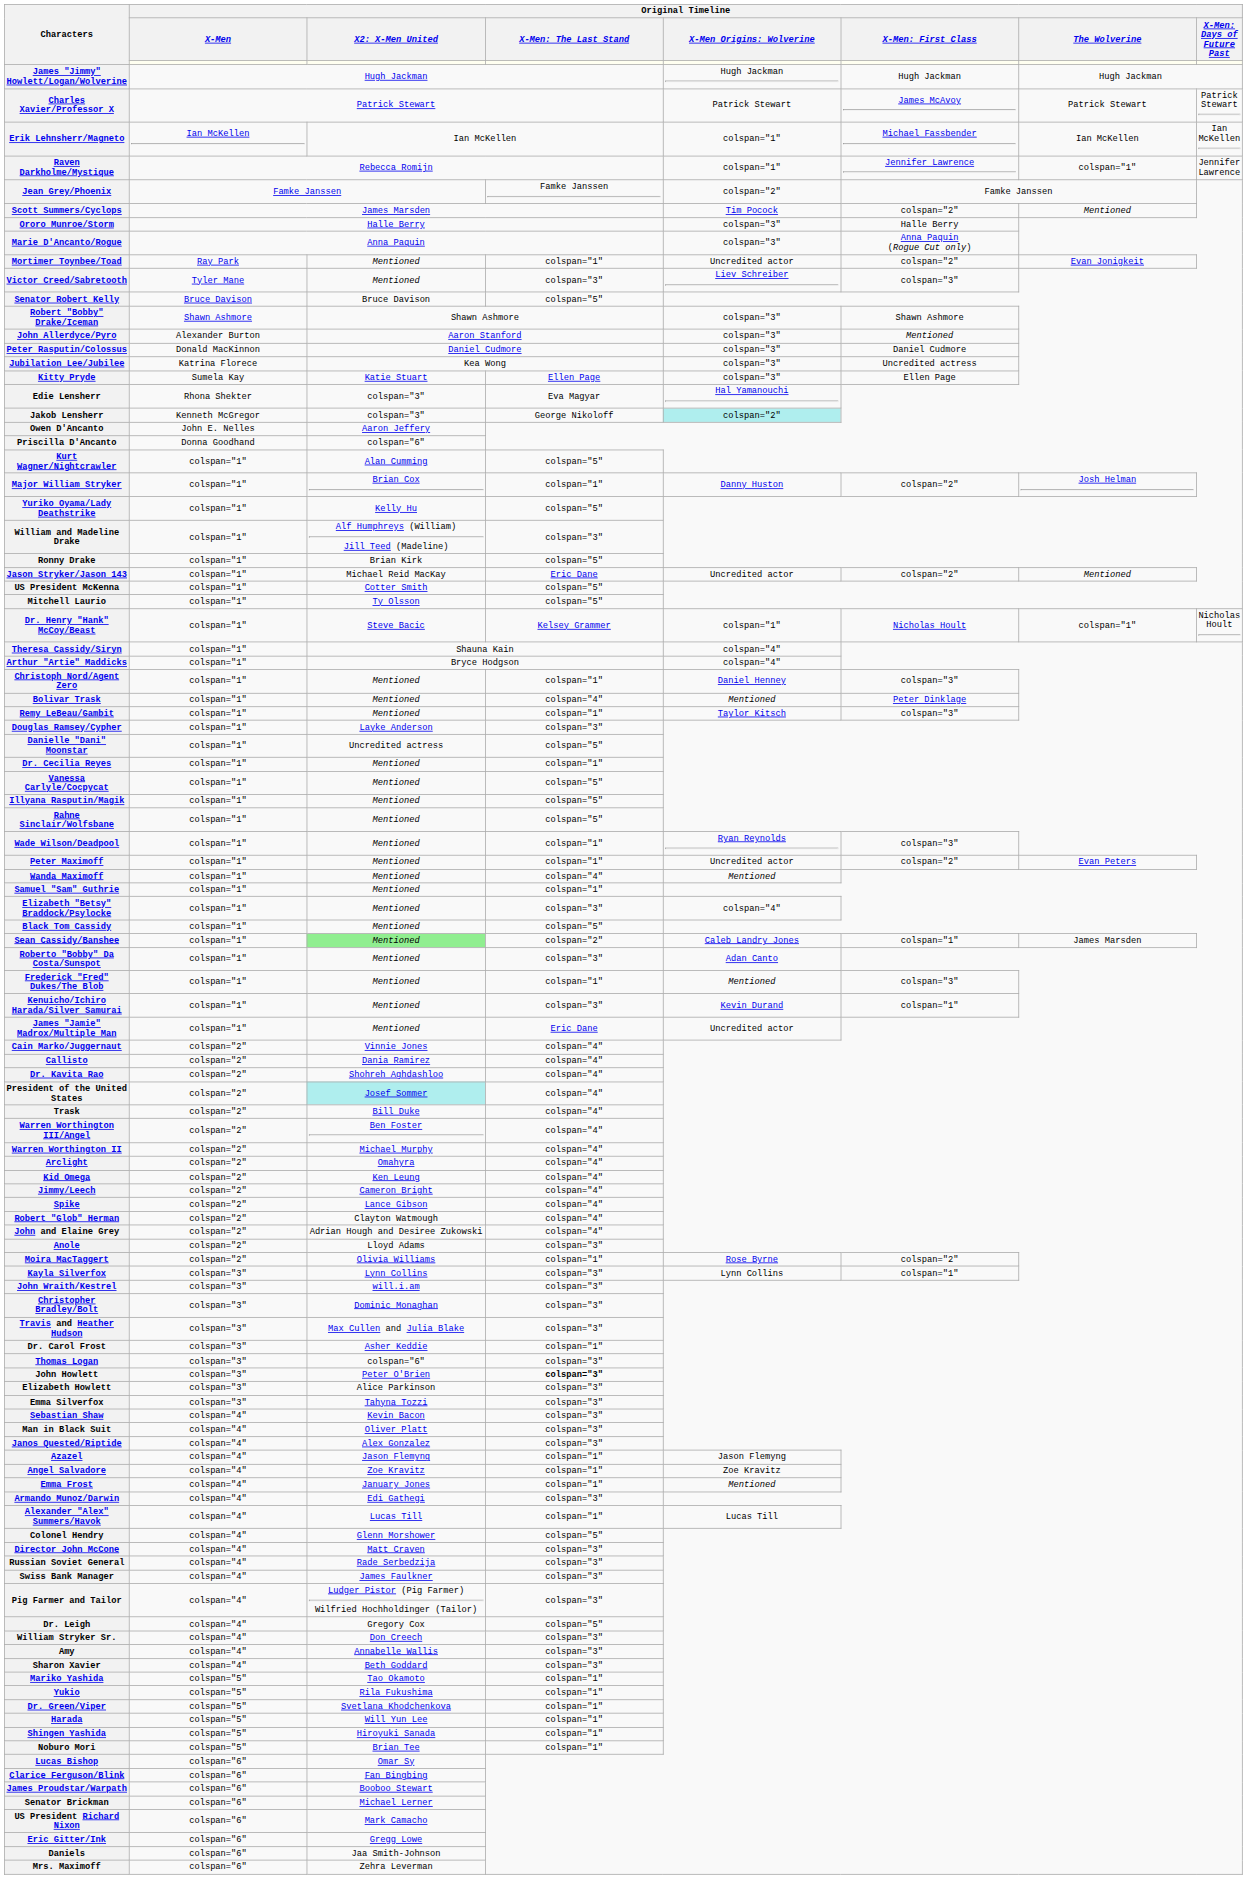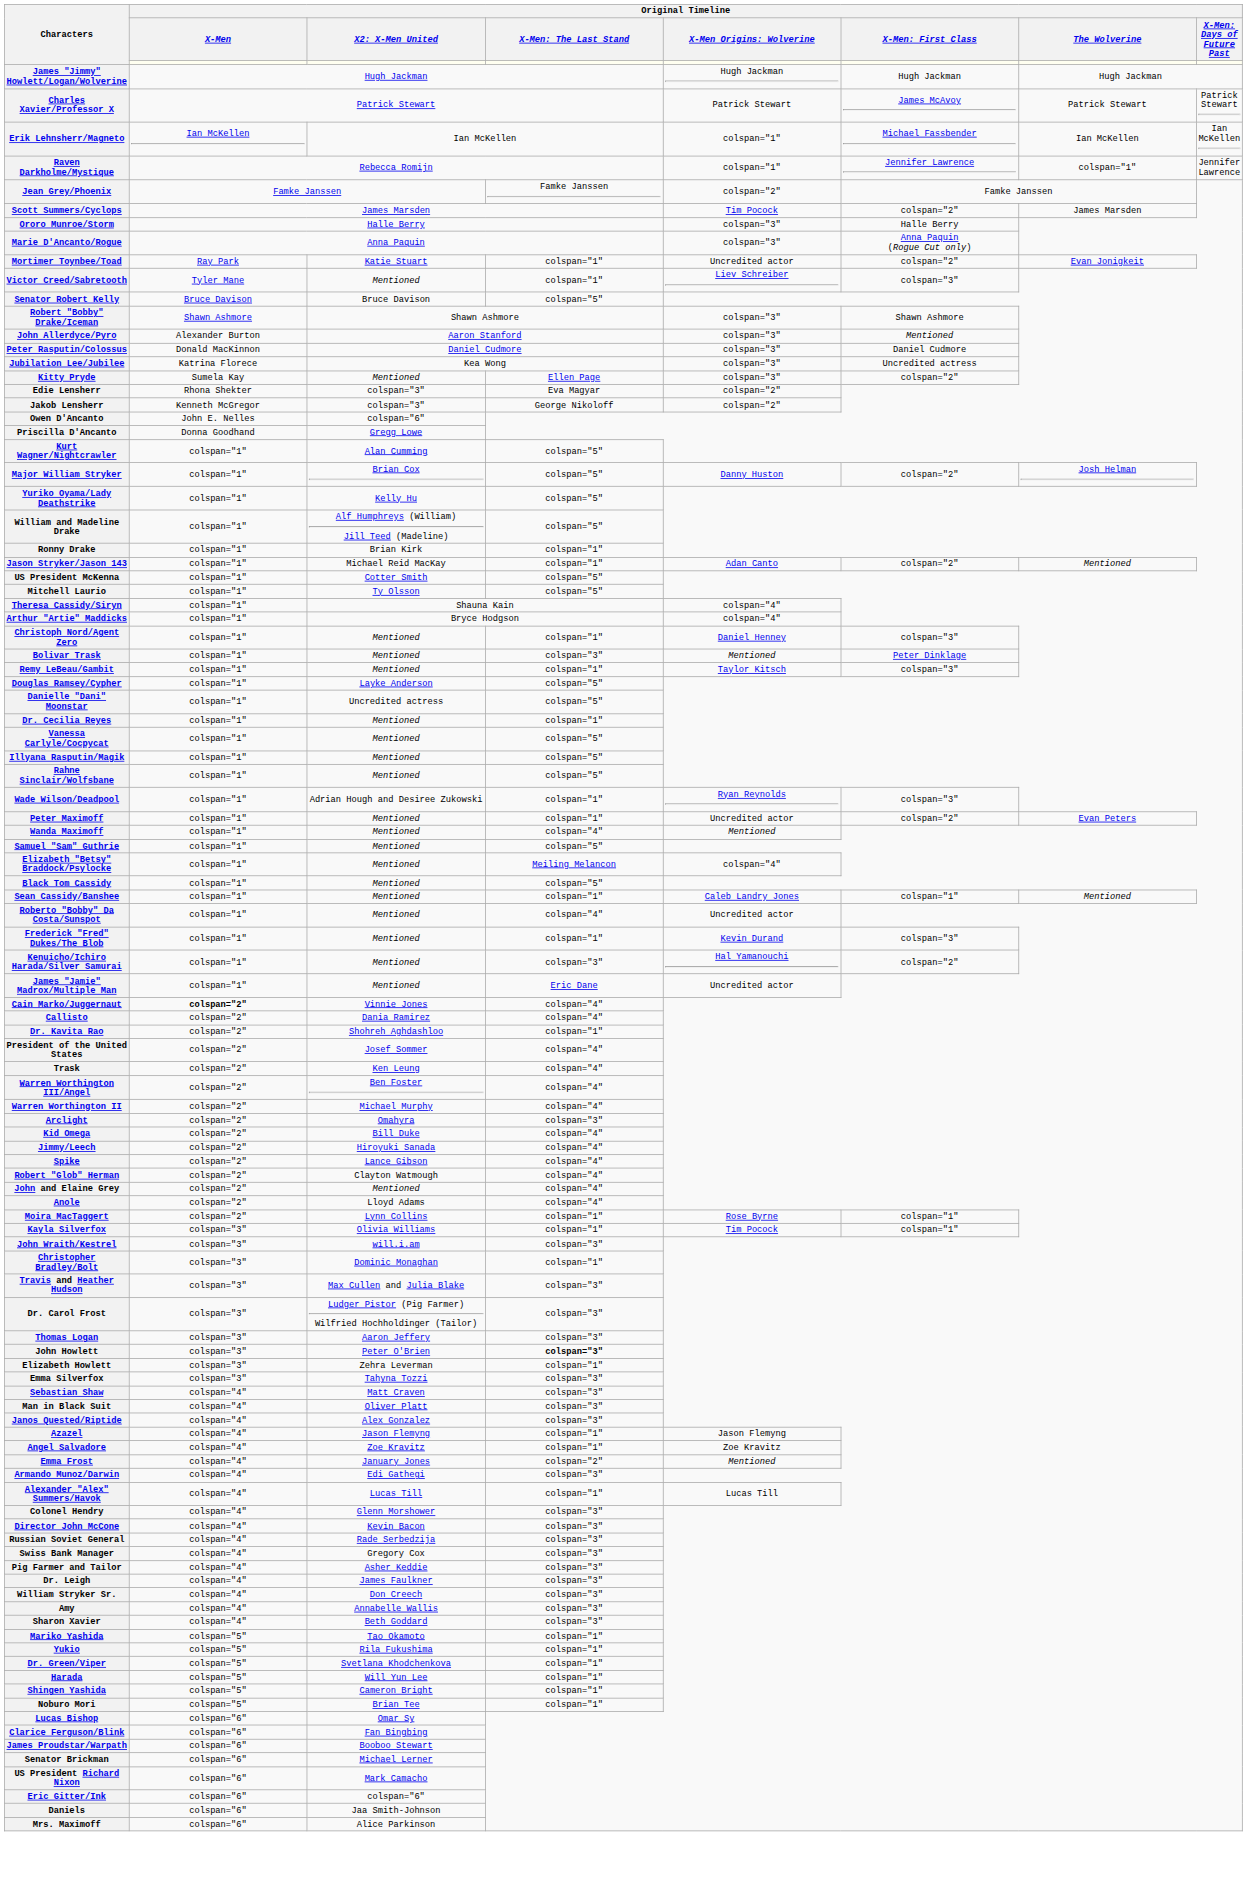(1107, 211) Mentioned -> (1107, 211) James Marsden
(396, 261) Mentioned -> (396, 261) Katie Stuart
(574, 280) colspan="3" -> (574, 280) colspan="1"
(396, 377) Katie Stuart -> (396, 377) Mentioned
(930, 377) Ellen Page -> (930, 377) colspan="2"
(752, 394) Hal Yamanouchi -> (752, 391) colspan="2"
(752, 415) paleturquoise background -> (752, 405) no background
(396, 429) Aaron Jeffery -> (396, 419) colspan="6"
(396, 443) colspan="6" -> (396, 432) Gregg Lowe
(574, 485) colspan="1" -> (574, 475) colspan="5"
(574, 537) colspan="3" -> (574, 527) colspan="5"
(574, 561) colspan="5" -> (574, 550) colspan="1"
(574, 574) Eric Dane -> (574, 564) colspan="1"
(752, 574) Uncredited actor -> (752, 564) Adan Canto
- row: (67, 625)
(574, 700) colspan="4" -> (574, 656) colspan="3"
(574, 727) colspan="3" -> (574, 684) colspan="5"
(396, 843) Mentioned -> (396, 800) Adrian Hough and Desiree Zukowski
(574, 890) colspan="1" -> (574, 846) colspan="5"
(574, 908) colspan="3" -> (574, 864) Meiling Melancon
(396, 941) lightgreen background -> (396, 897) no background
(574, 941) colspan="2" -> (574, 897) colspan="1"
(1107, 941) James Marsden -> (1107, 897) Mentioned
(574, 959) colspan="3" -> (574, 915) colspan="4"
(752, 959) Adan Canto -> (752, 915) Uncredited actor
(752, 982) Mentioned -> (752, 938) Kevin Durand
(752, 1006) Kevin Durand -> (752, 960) Hal Yamanouchi
(930, 1006) colspan="1" -> (930, 962) colspan="2"
(218, 1047) normal -> (218, 1004) bold
(574, 1075) colspan="4" -> (574, 1032) colspan="1"
(396, 1093) paleturquoise background -> (396, 1050) no background
(396, 1112) Bill Duke -> (396, 1069) Ken Leung
(574, 1163) colspan="4" -> (574, 1120) colspan="3"
(396, 1177) Ken Leung -> (396, 1134) Bill Duke
(396, 1191) Cameron Bright -> (396, 1148) Hiroyuki Sanada
(396, 1232) Adrian Hough and Desiree Zukowski -> (396, 1189) Mentioned
(574, 1246) colspan="3" -> (574, 1203) colspan="4"
(396, 1260) Olivia Williams -> (396, 1217) Lynn Collins
(930, 1260) colspan="2" -> (930, 1217) colspan="1"
(396, 1273) Lynn Collins -> (396, 1230) Olivia Williams
(574, 1273) colspan="3" -> (574, 1230) colspan="1"
(752, 1273) Lynn Collins -> (752, 1230) Tim Pocock
(574, 1306) colspan="3" -> (574, 1263) colspan="1"
(396, 1347) Asher Keddie -> (396, 1314) Ludger Pistor (Pig Farmer) Wilfried Hochholdinger (Tailor)
(574, 1347) colspan="1" -> (574, 1314) colspan="3"
(396, 1361) colspan="6" -> (396, 1338) Aaron Jeffery
(396, 1388) Alice Parkinson -> (396, 1365) Zehra Leverman
(574, 1388) colspan="3" -> (574, 1365) colspan="1"
(396, 1416) Kevin Bacon -> (396, 1393) Matt Craven
(574, 1485) colspan="1" -> (574, 1462) colspan="2"
(574, 1535) colspan="5" -> (574, 1512) colspan="3"
(396, 1549) Matt Craven -> (396, 1526) Kevin Bacon
(396, 1577) James Faulkner -> (396, 1553) Gregory Cox
(396, 1600) Ludger Pistor (Pig Farmer) Wilfried Hochholdinger (Tailor) -> (396, 1567) Asher Keddie
(396, 1624) Gregory Cox -> (396, 1581) James Faulkner
(574, 1624) colspan="5" -> (574, 1581) colspan="3"
(396, 1734) Hiroyuki Sanada -> (396, 1691) Cameron Bright
(396, 1840) Gregg Lowe -> (396, 1797) colspan="6"
(396, 1867) Zehra Leverman -> (396, 1824) Alice Parkinson
